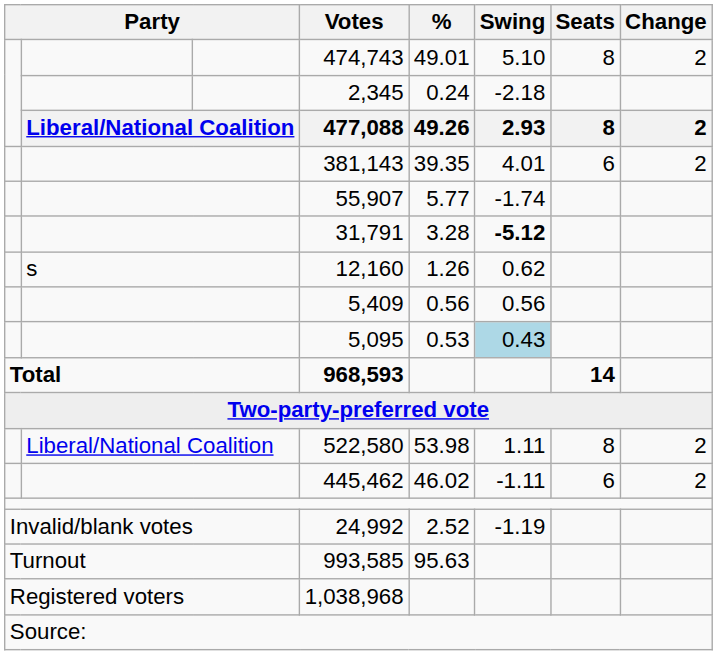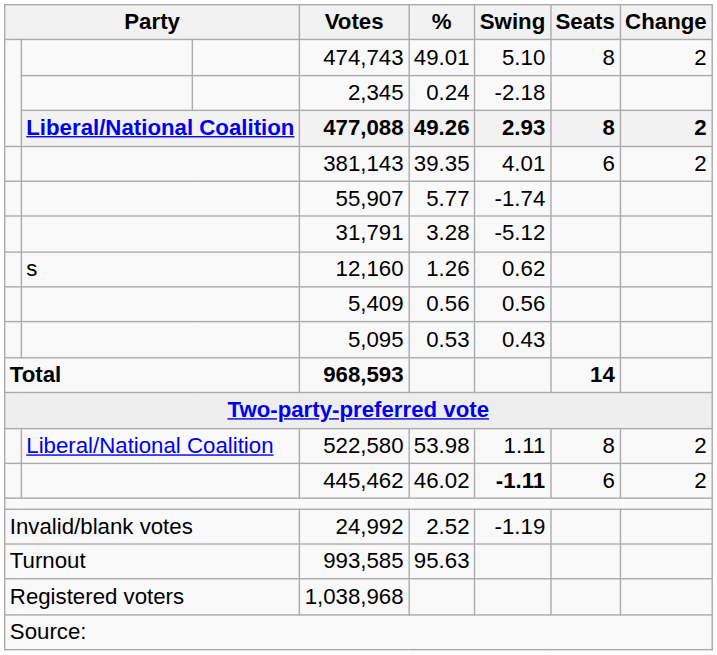(520, 233) bold -> (520, 233) normal
(524, 339) lightblue background -> (524, 339) no background
(521, 480) normal -> (521, 480) bold
